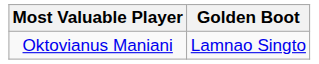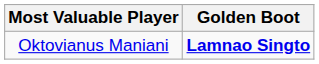(248, 45) normal -> (248, 45) bold
